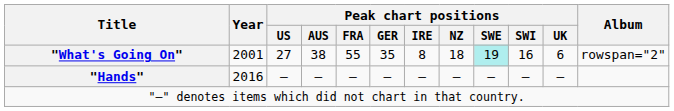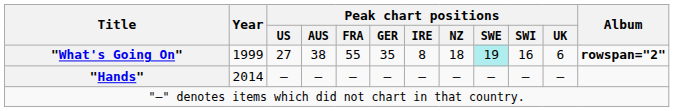(248, 55) 2001 -> (248, 55) 1999
(623, 55) normal -> (623, 55) bold
(248, 76) 2016 -> (248, 76) 2014
